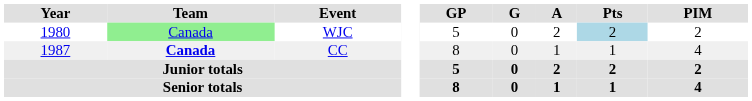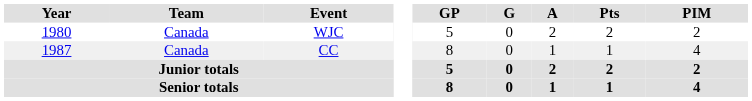(191, 31) lightgreen background -> (186, 31) no background
(613, 31) lightblue background -> (610, 31) no background
(191, 50) bold -> (186, 50) normal
